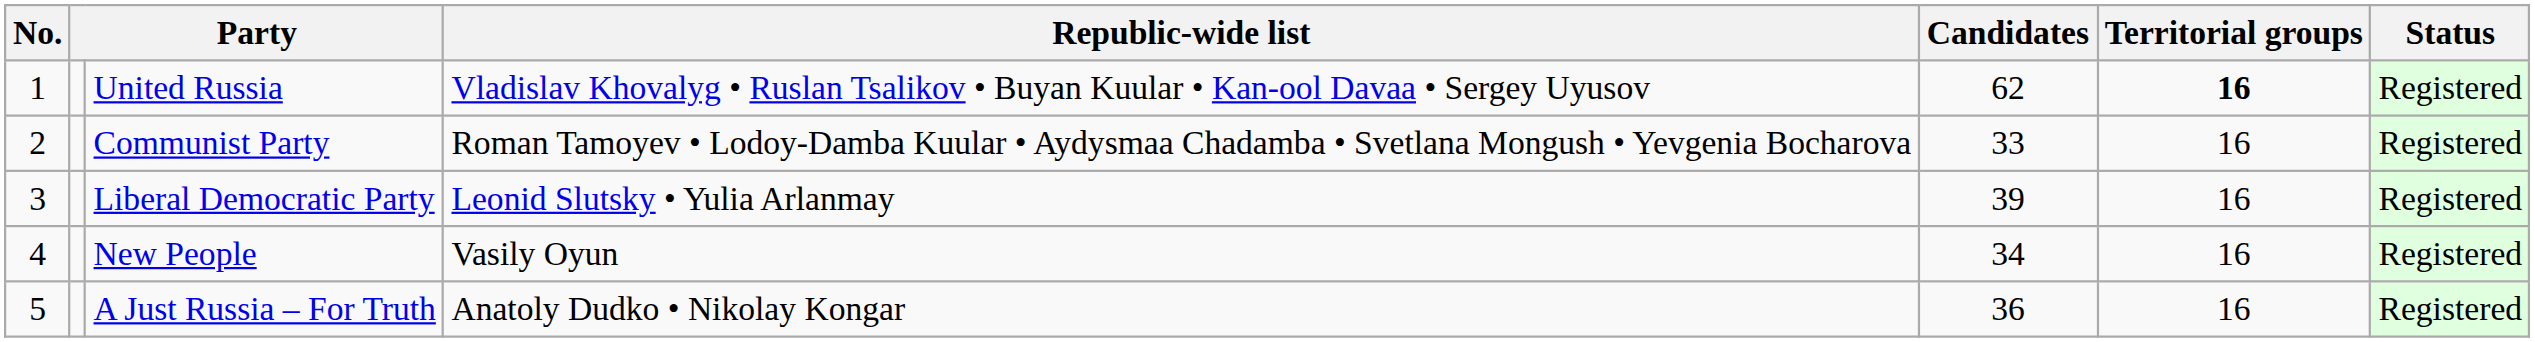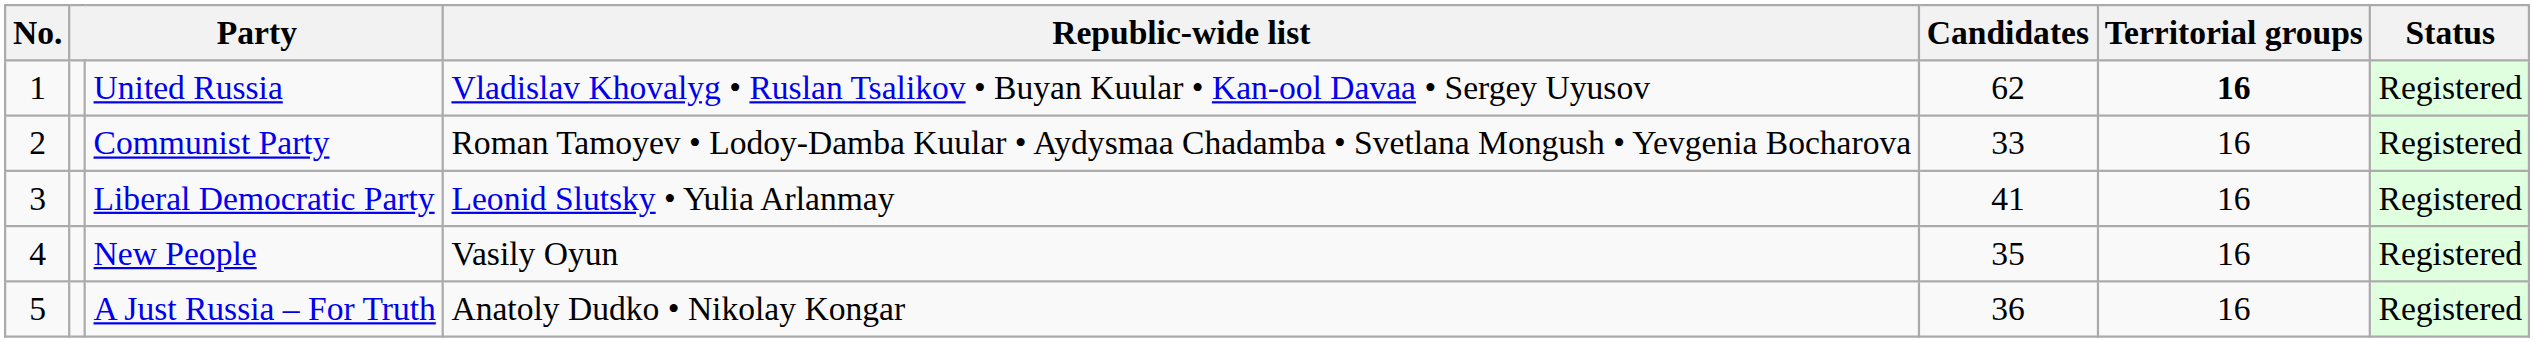(2008, 198) 39 -> (2008, 198) 41
(2008, 253) 34 -> (2008, 253) 35
